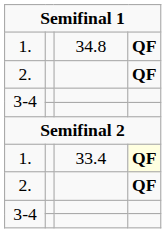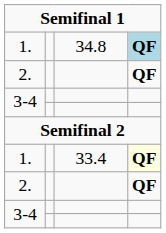(144, 46) no background -> (144, 46) lightblue background
